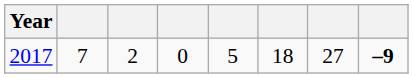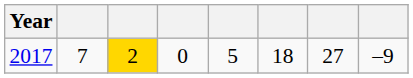(133, 55) no background -> (133, 55) gold background
(383, 55) bold -> (383, 55) normal
